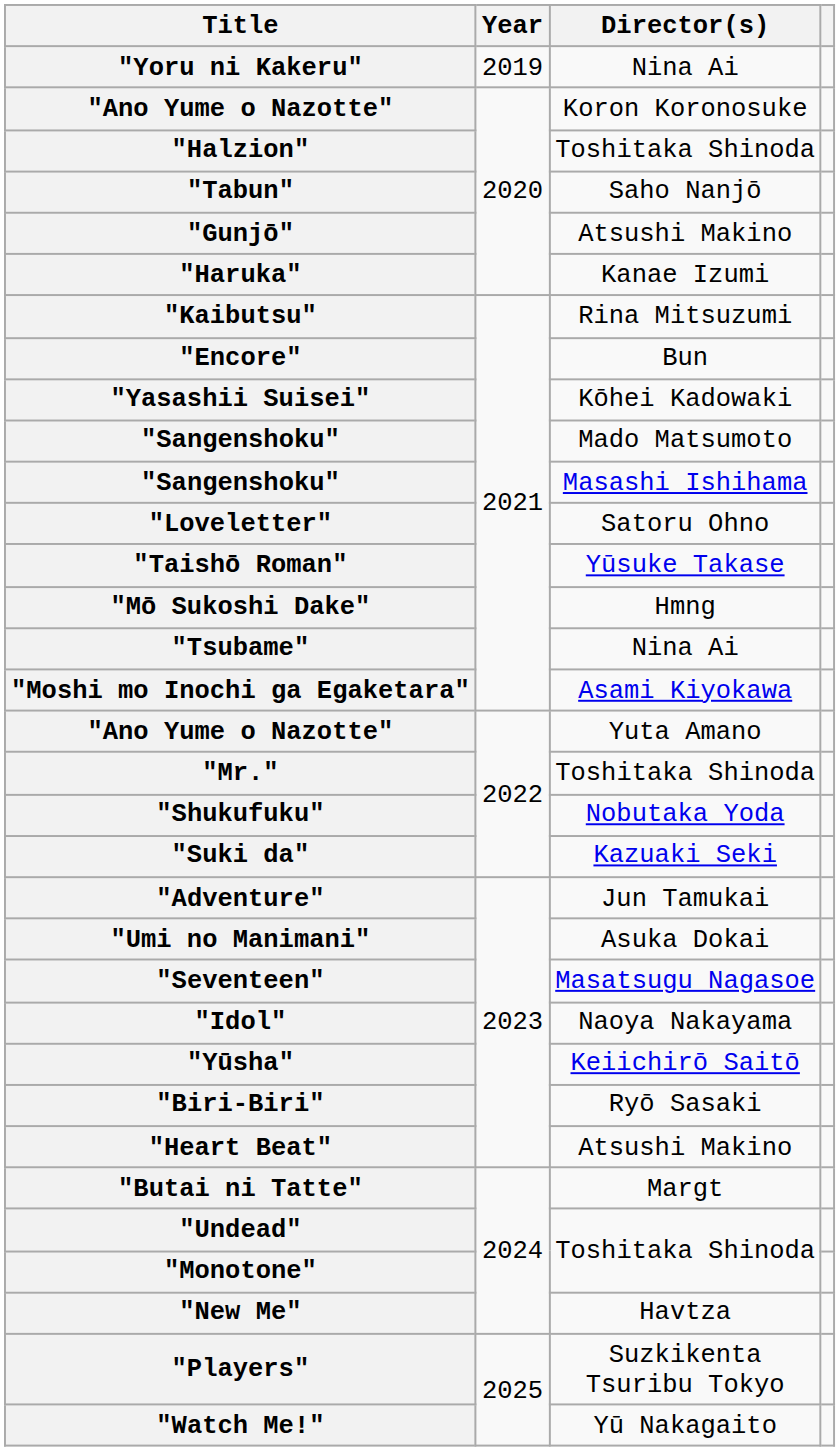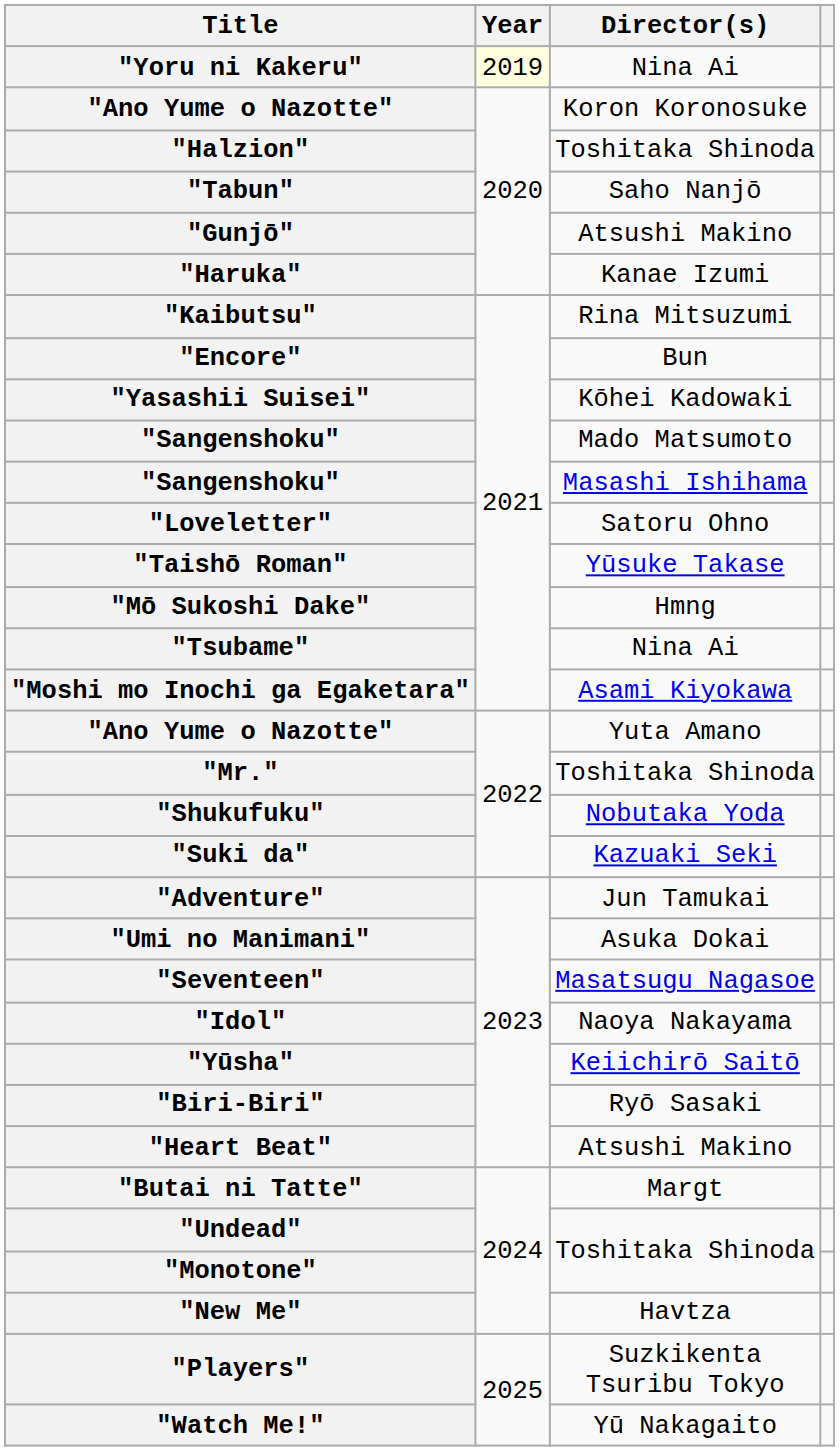(512, 67) no background -> (512, 67) lightyellow background
